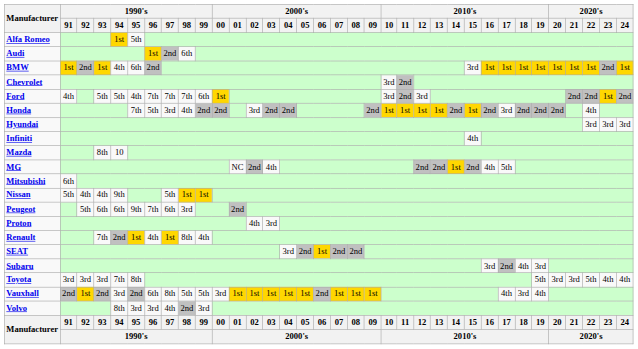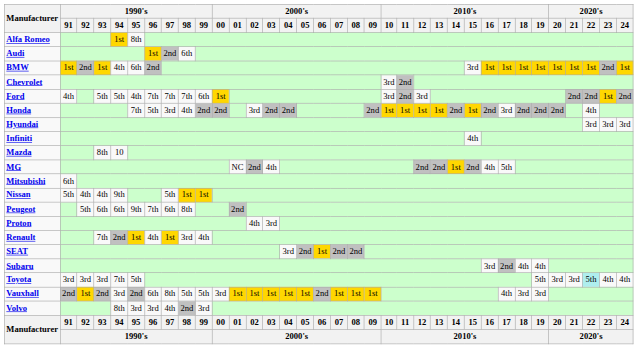(136, 39) 5th -> (136, 39) 8th
(187, 209) 3rd -> (187, 209) 8th
(187, 237) 8th -> (187, 237) 3rd
(540, 265) 3rd -> (540, 265) 4th
(136, 279) 8th -> (136, 279) 5th
(591, 279) no background -> (591, 279) paleturquoise background
(540, 293) 4th -> (540, 293) 3rd
